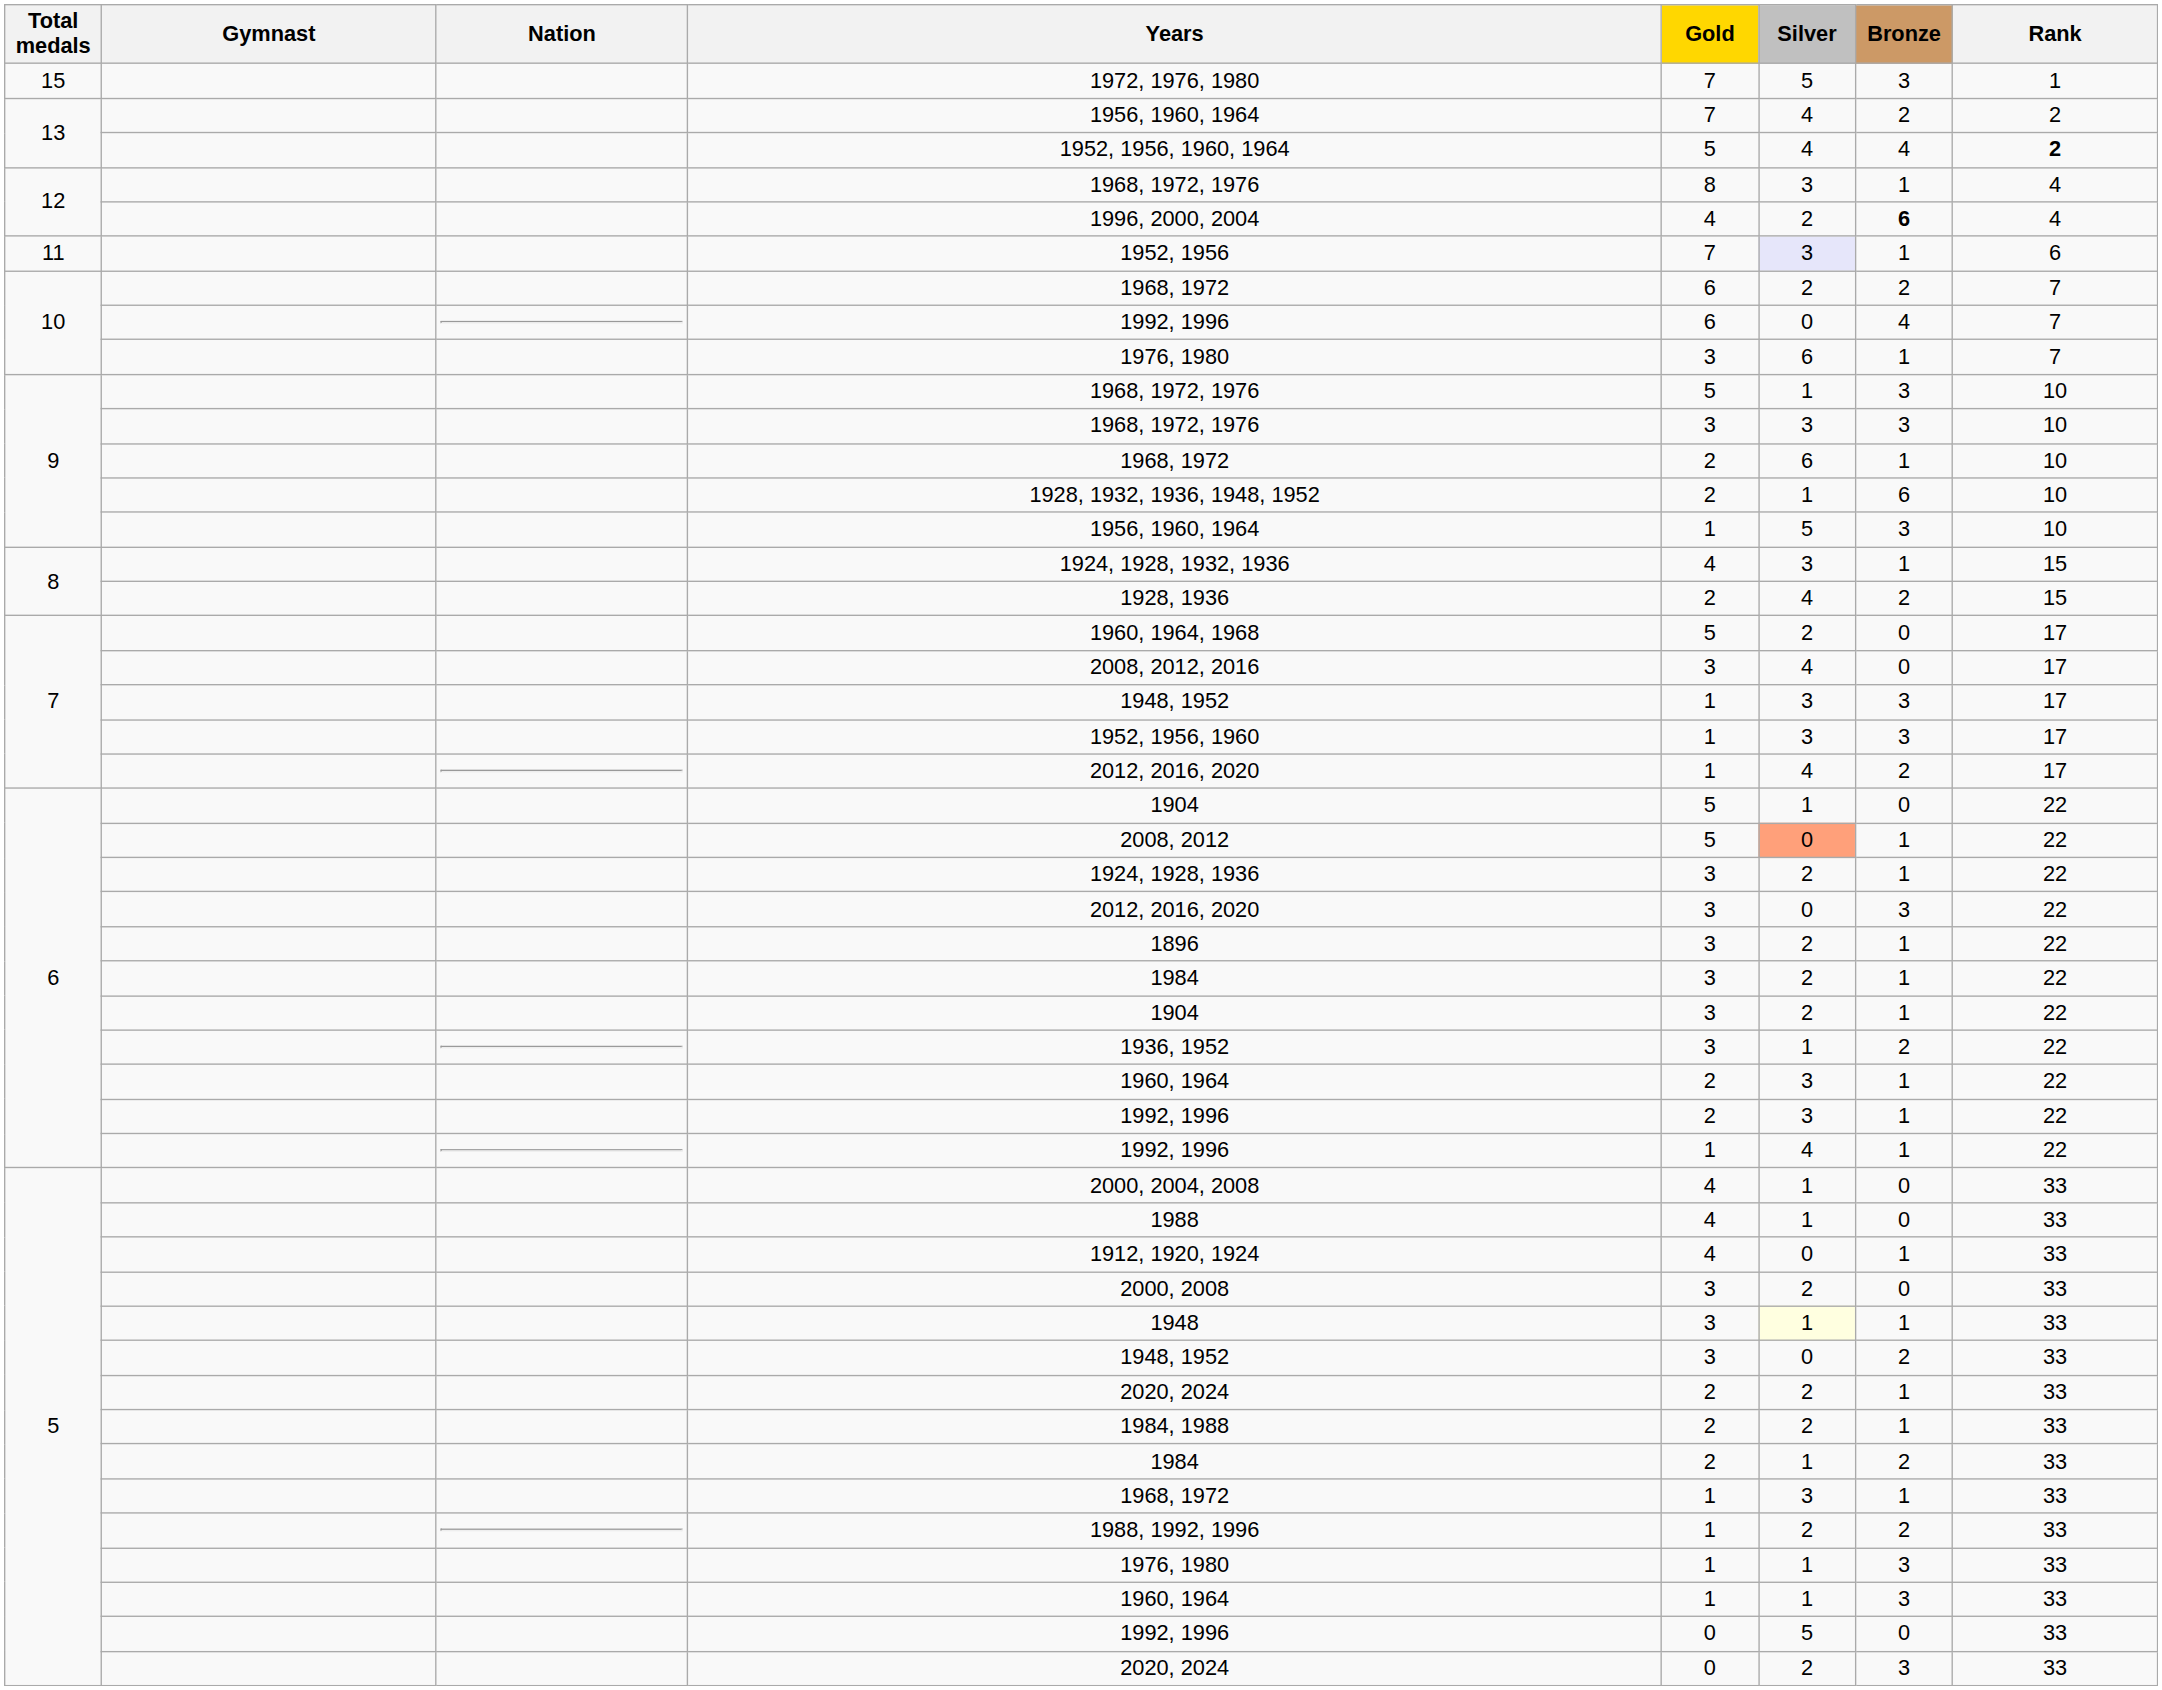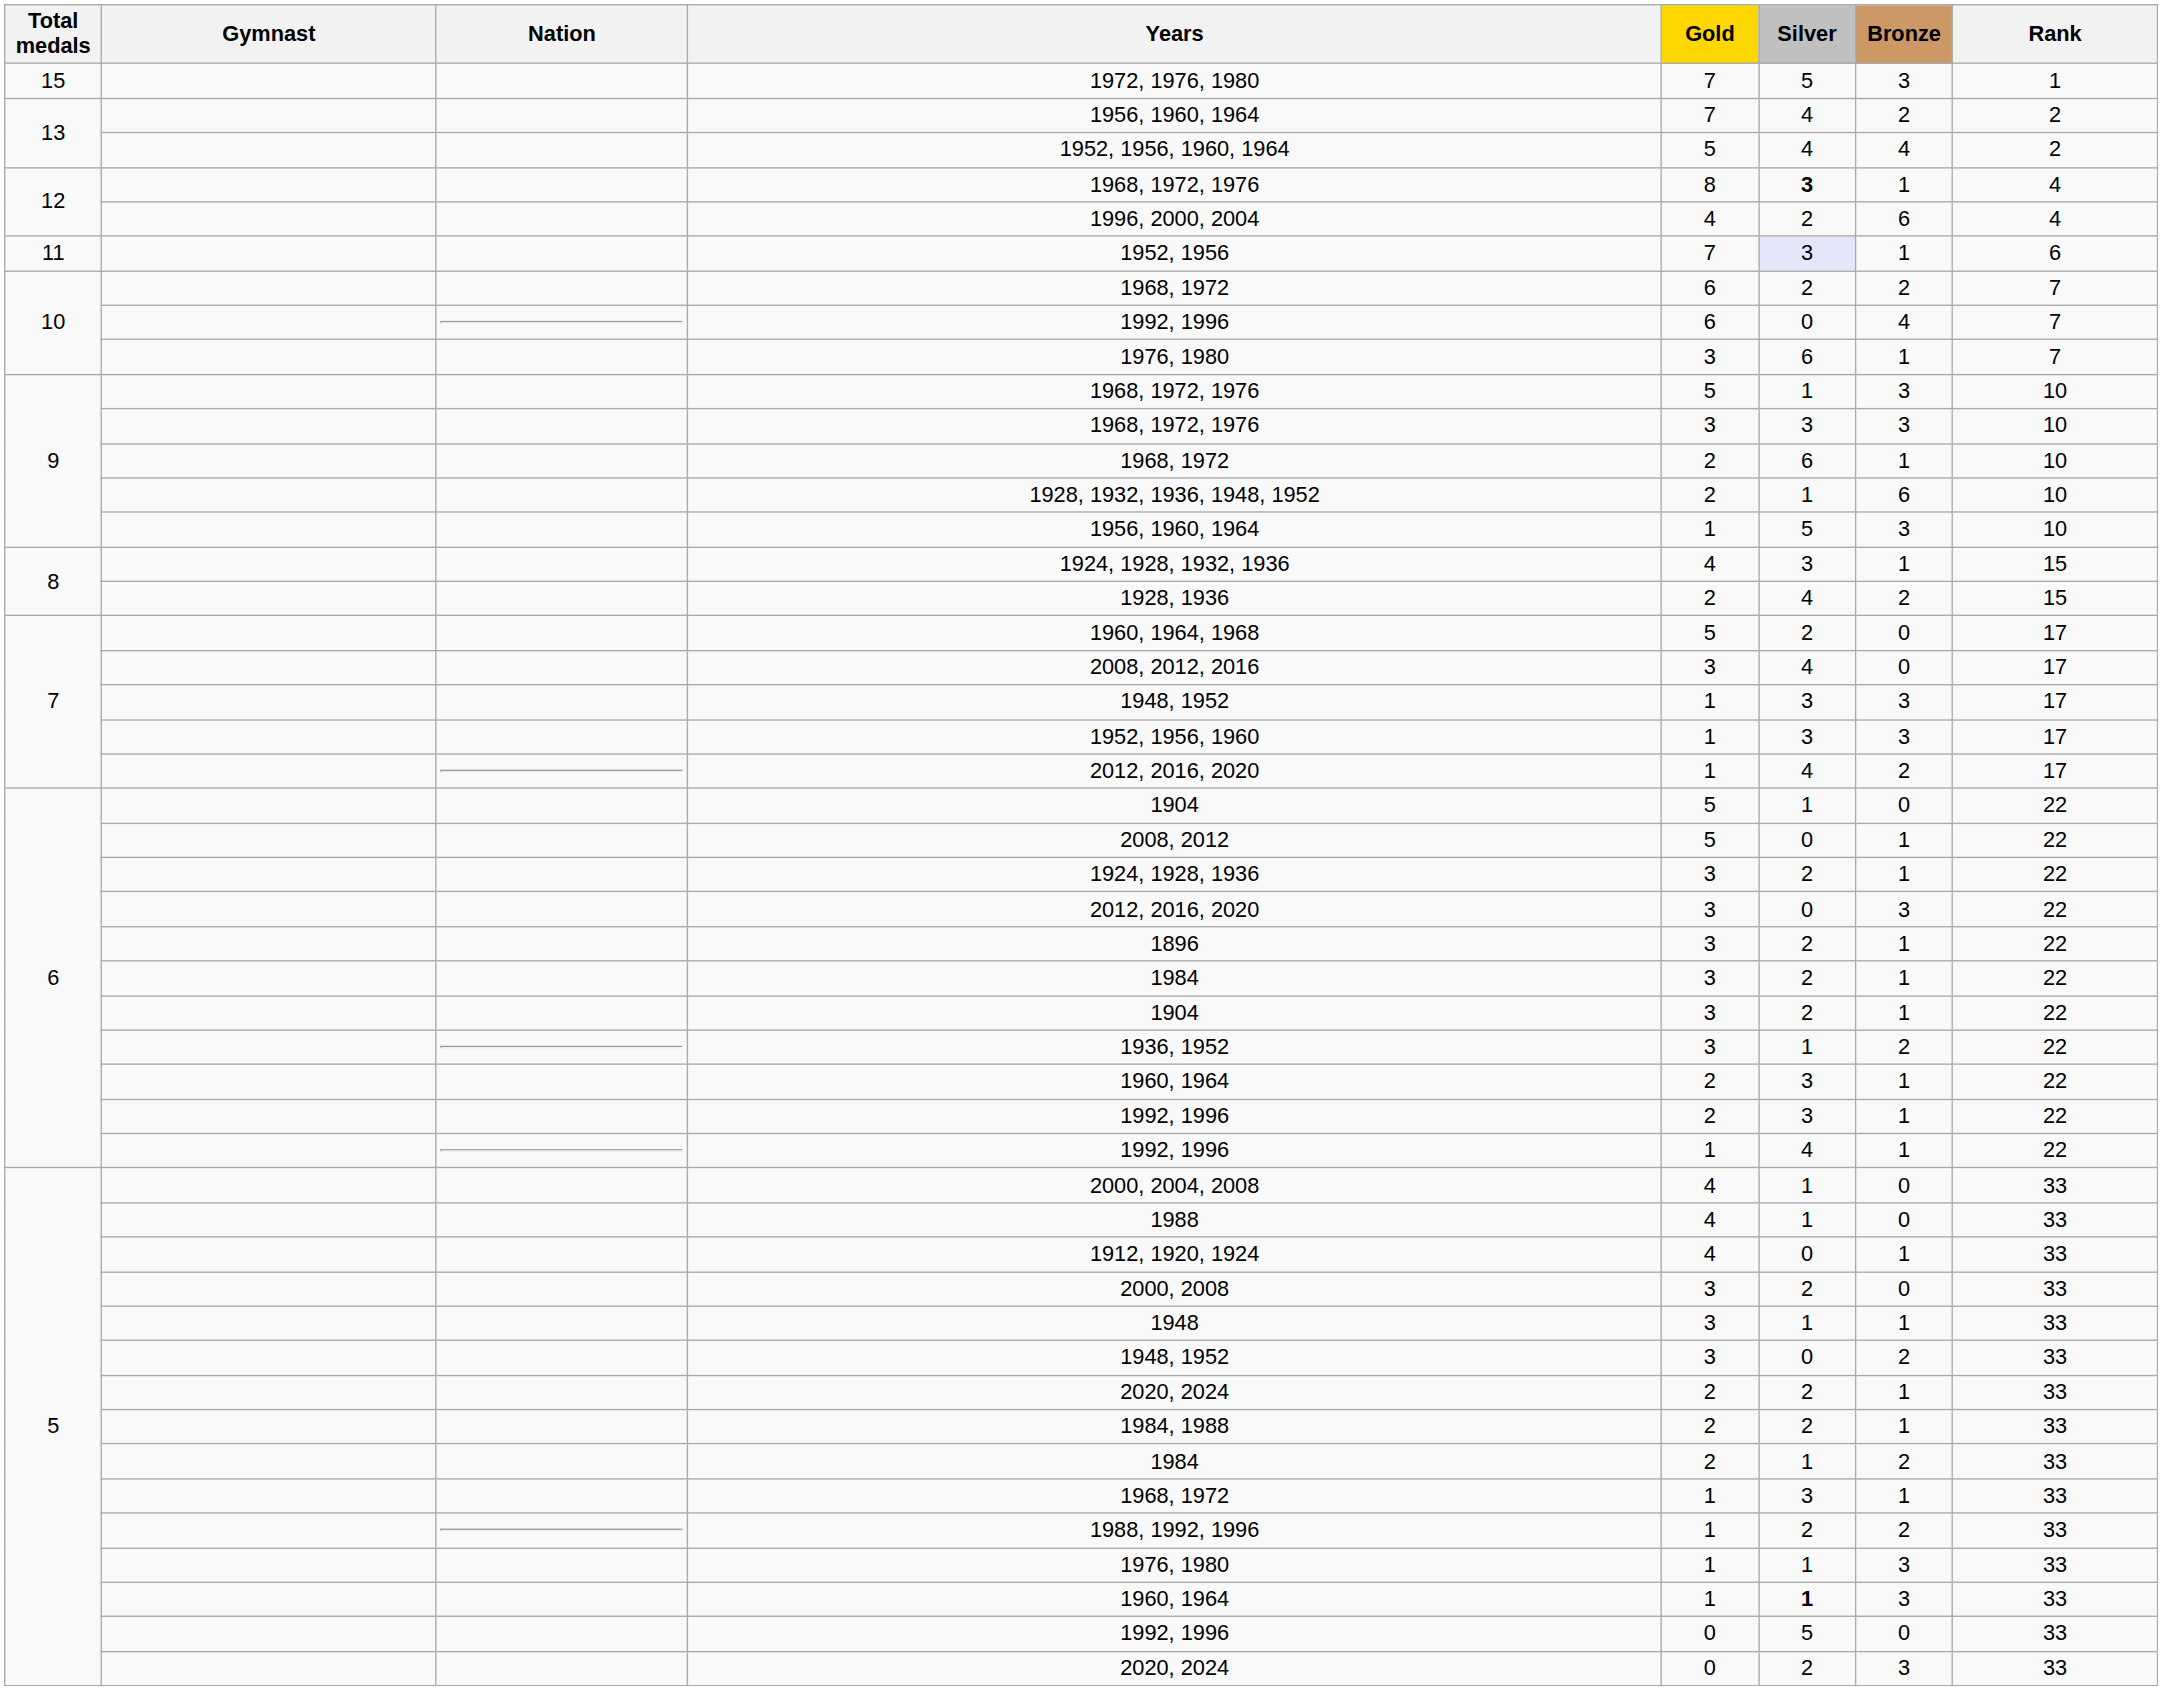(2055, 149) bold -> (2055, 149) normal
(1807, 184) normal -> (1807, 184) bold
(1904, 218) bold -> (1904, 218) normal
(1807, 839) lightsalmon background -> (1807, 839) no background
(1807, 1323) lightyellow background -> (1807, 1323) no background
(1807, 1599) normal -> (1807, 1599) bold
